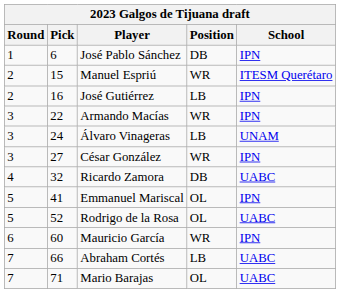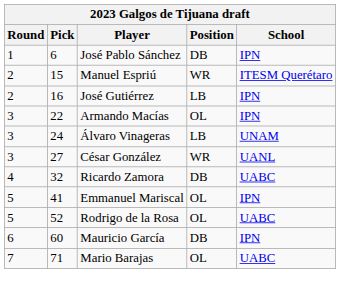(200, 116) WR -> (198, 116) OL
(250, 156) IPN -> (257, 156) UANL
(200, 237) WR -> (199, 237) DB
- row: (122, 258)
